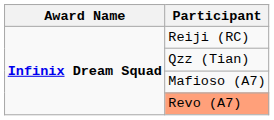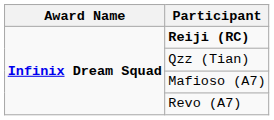(209, 38) normal -> (209, 38) bold
(205, 104) lightsalmon background -> (205, 104) no background
